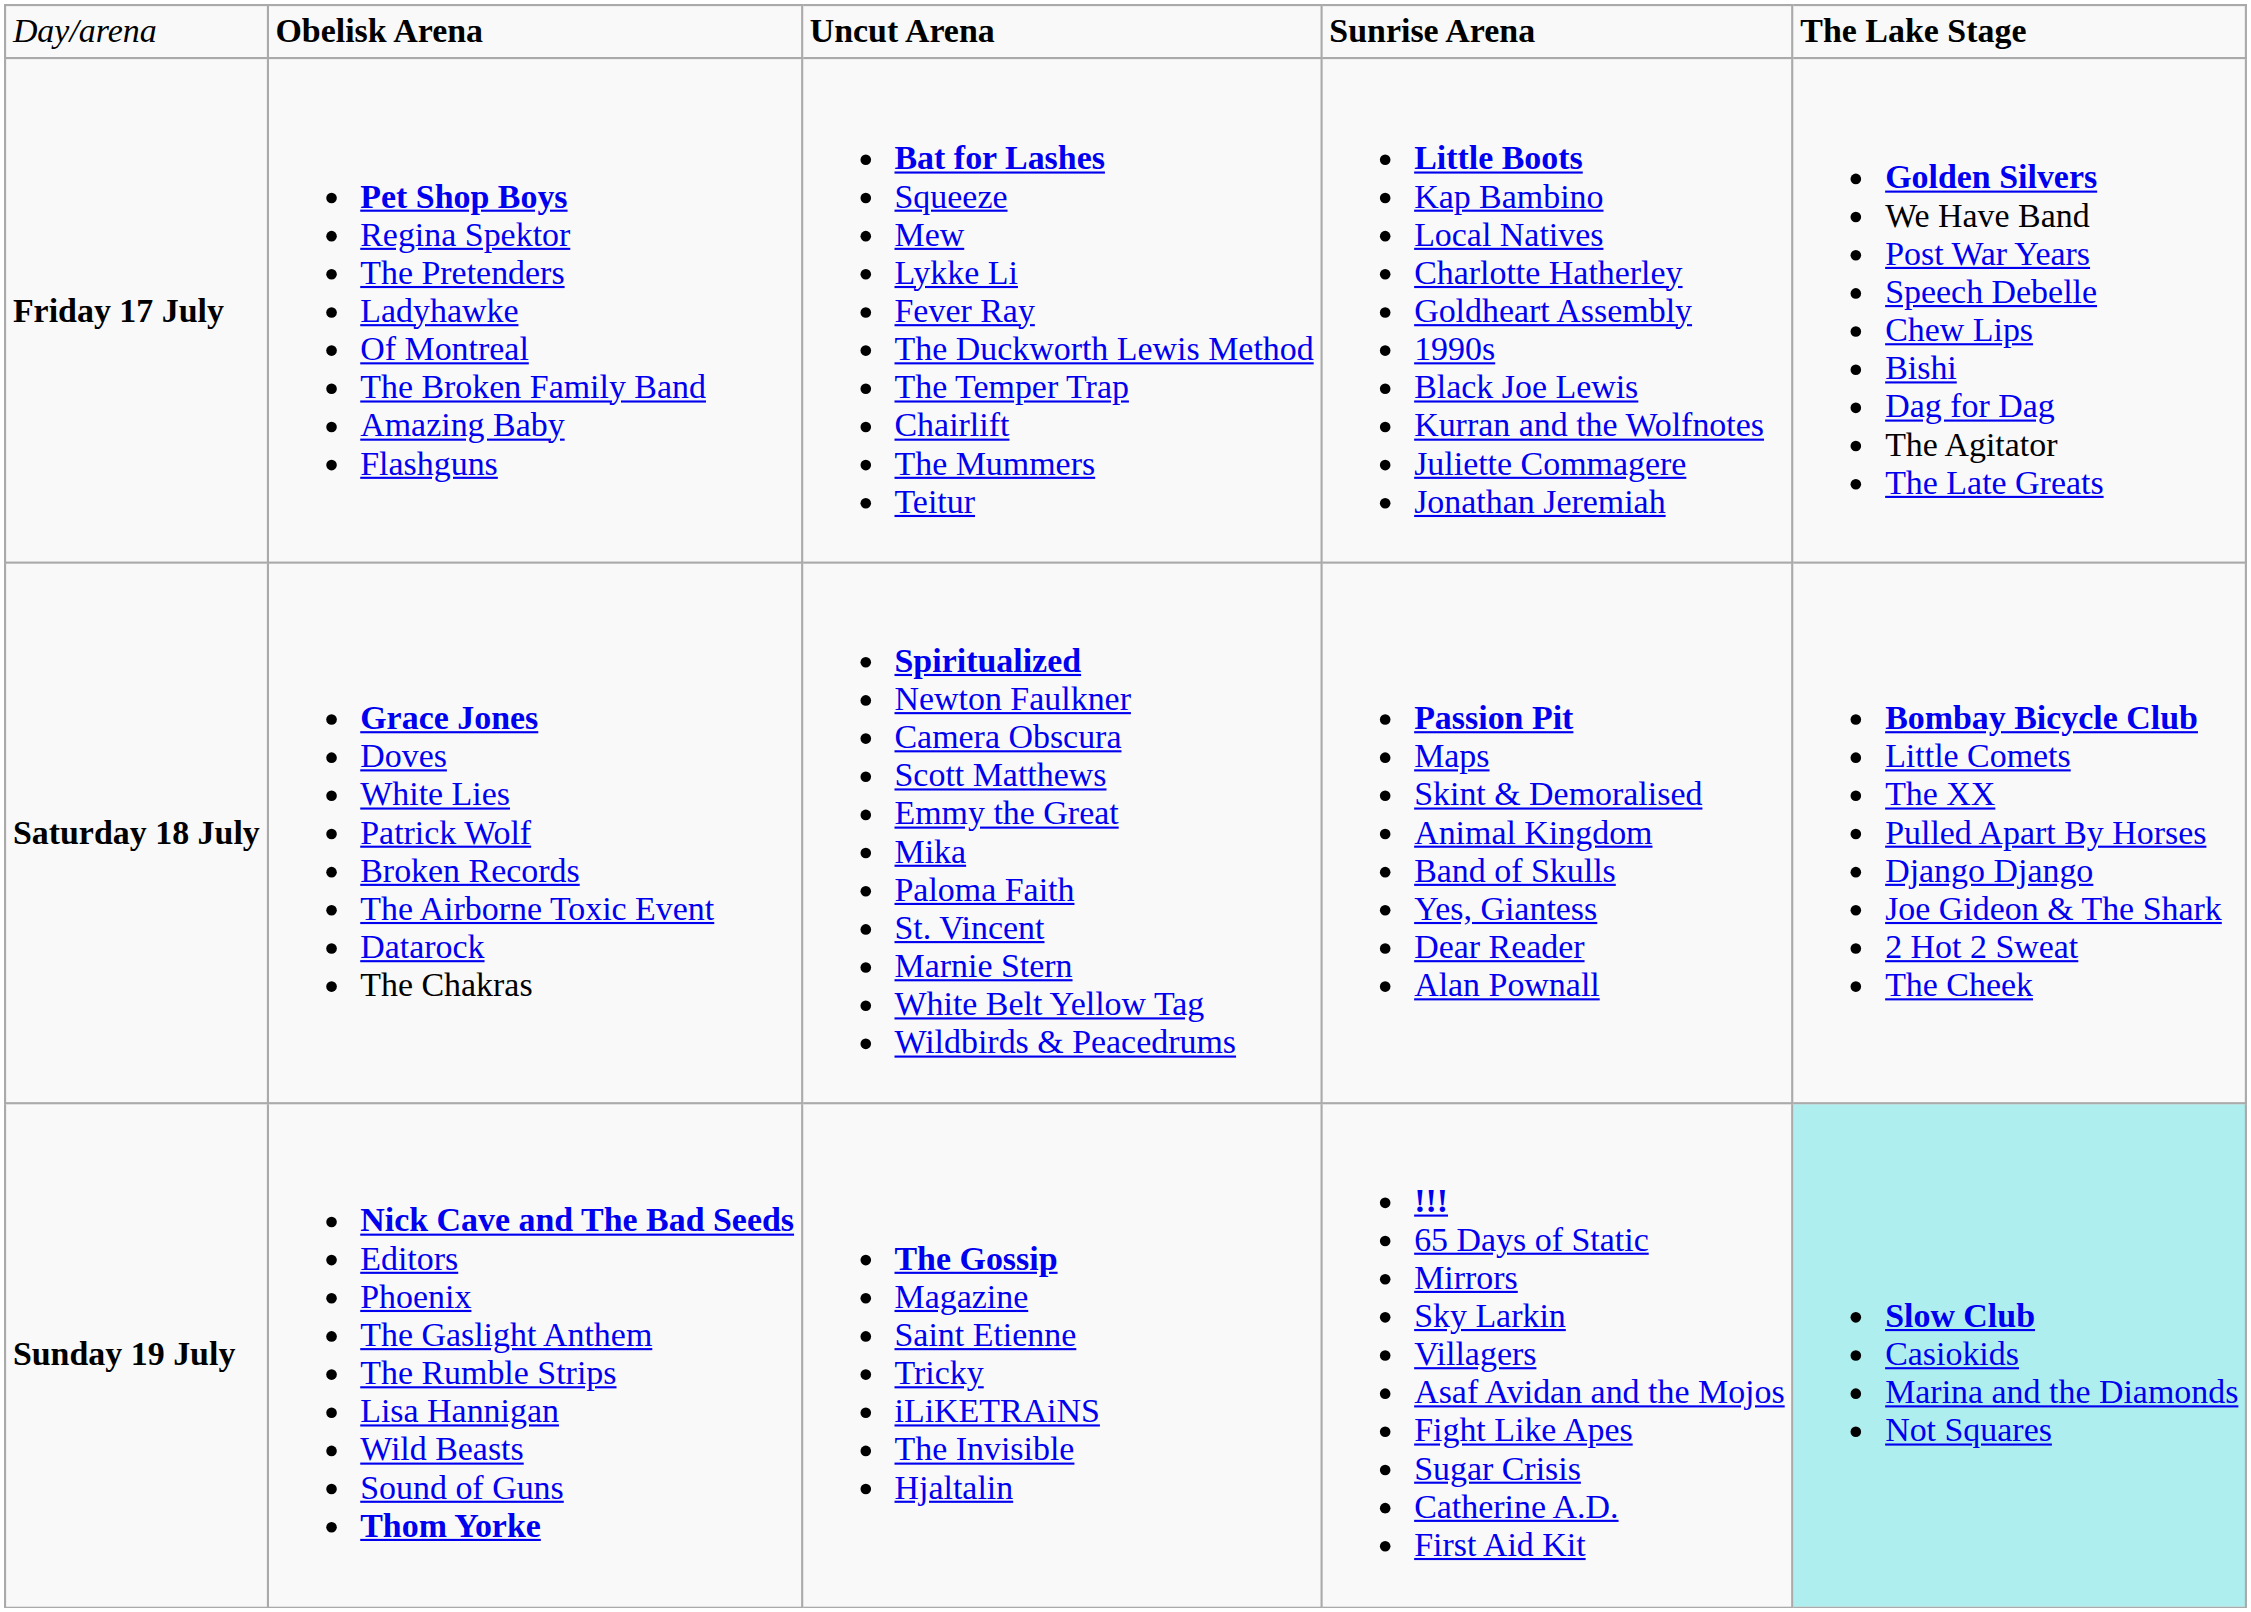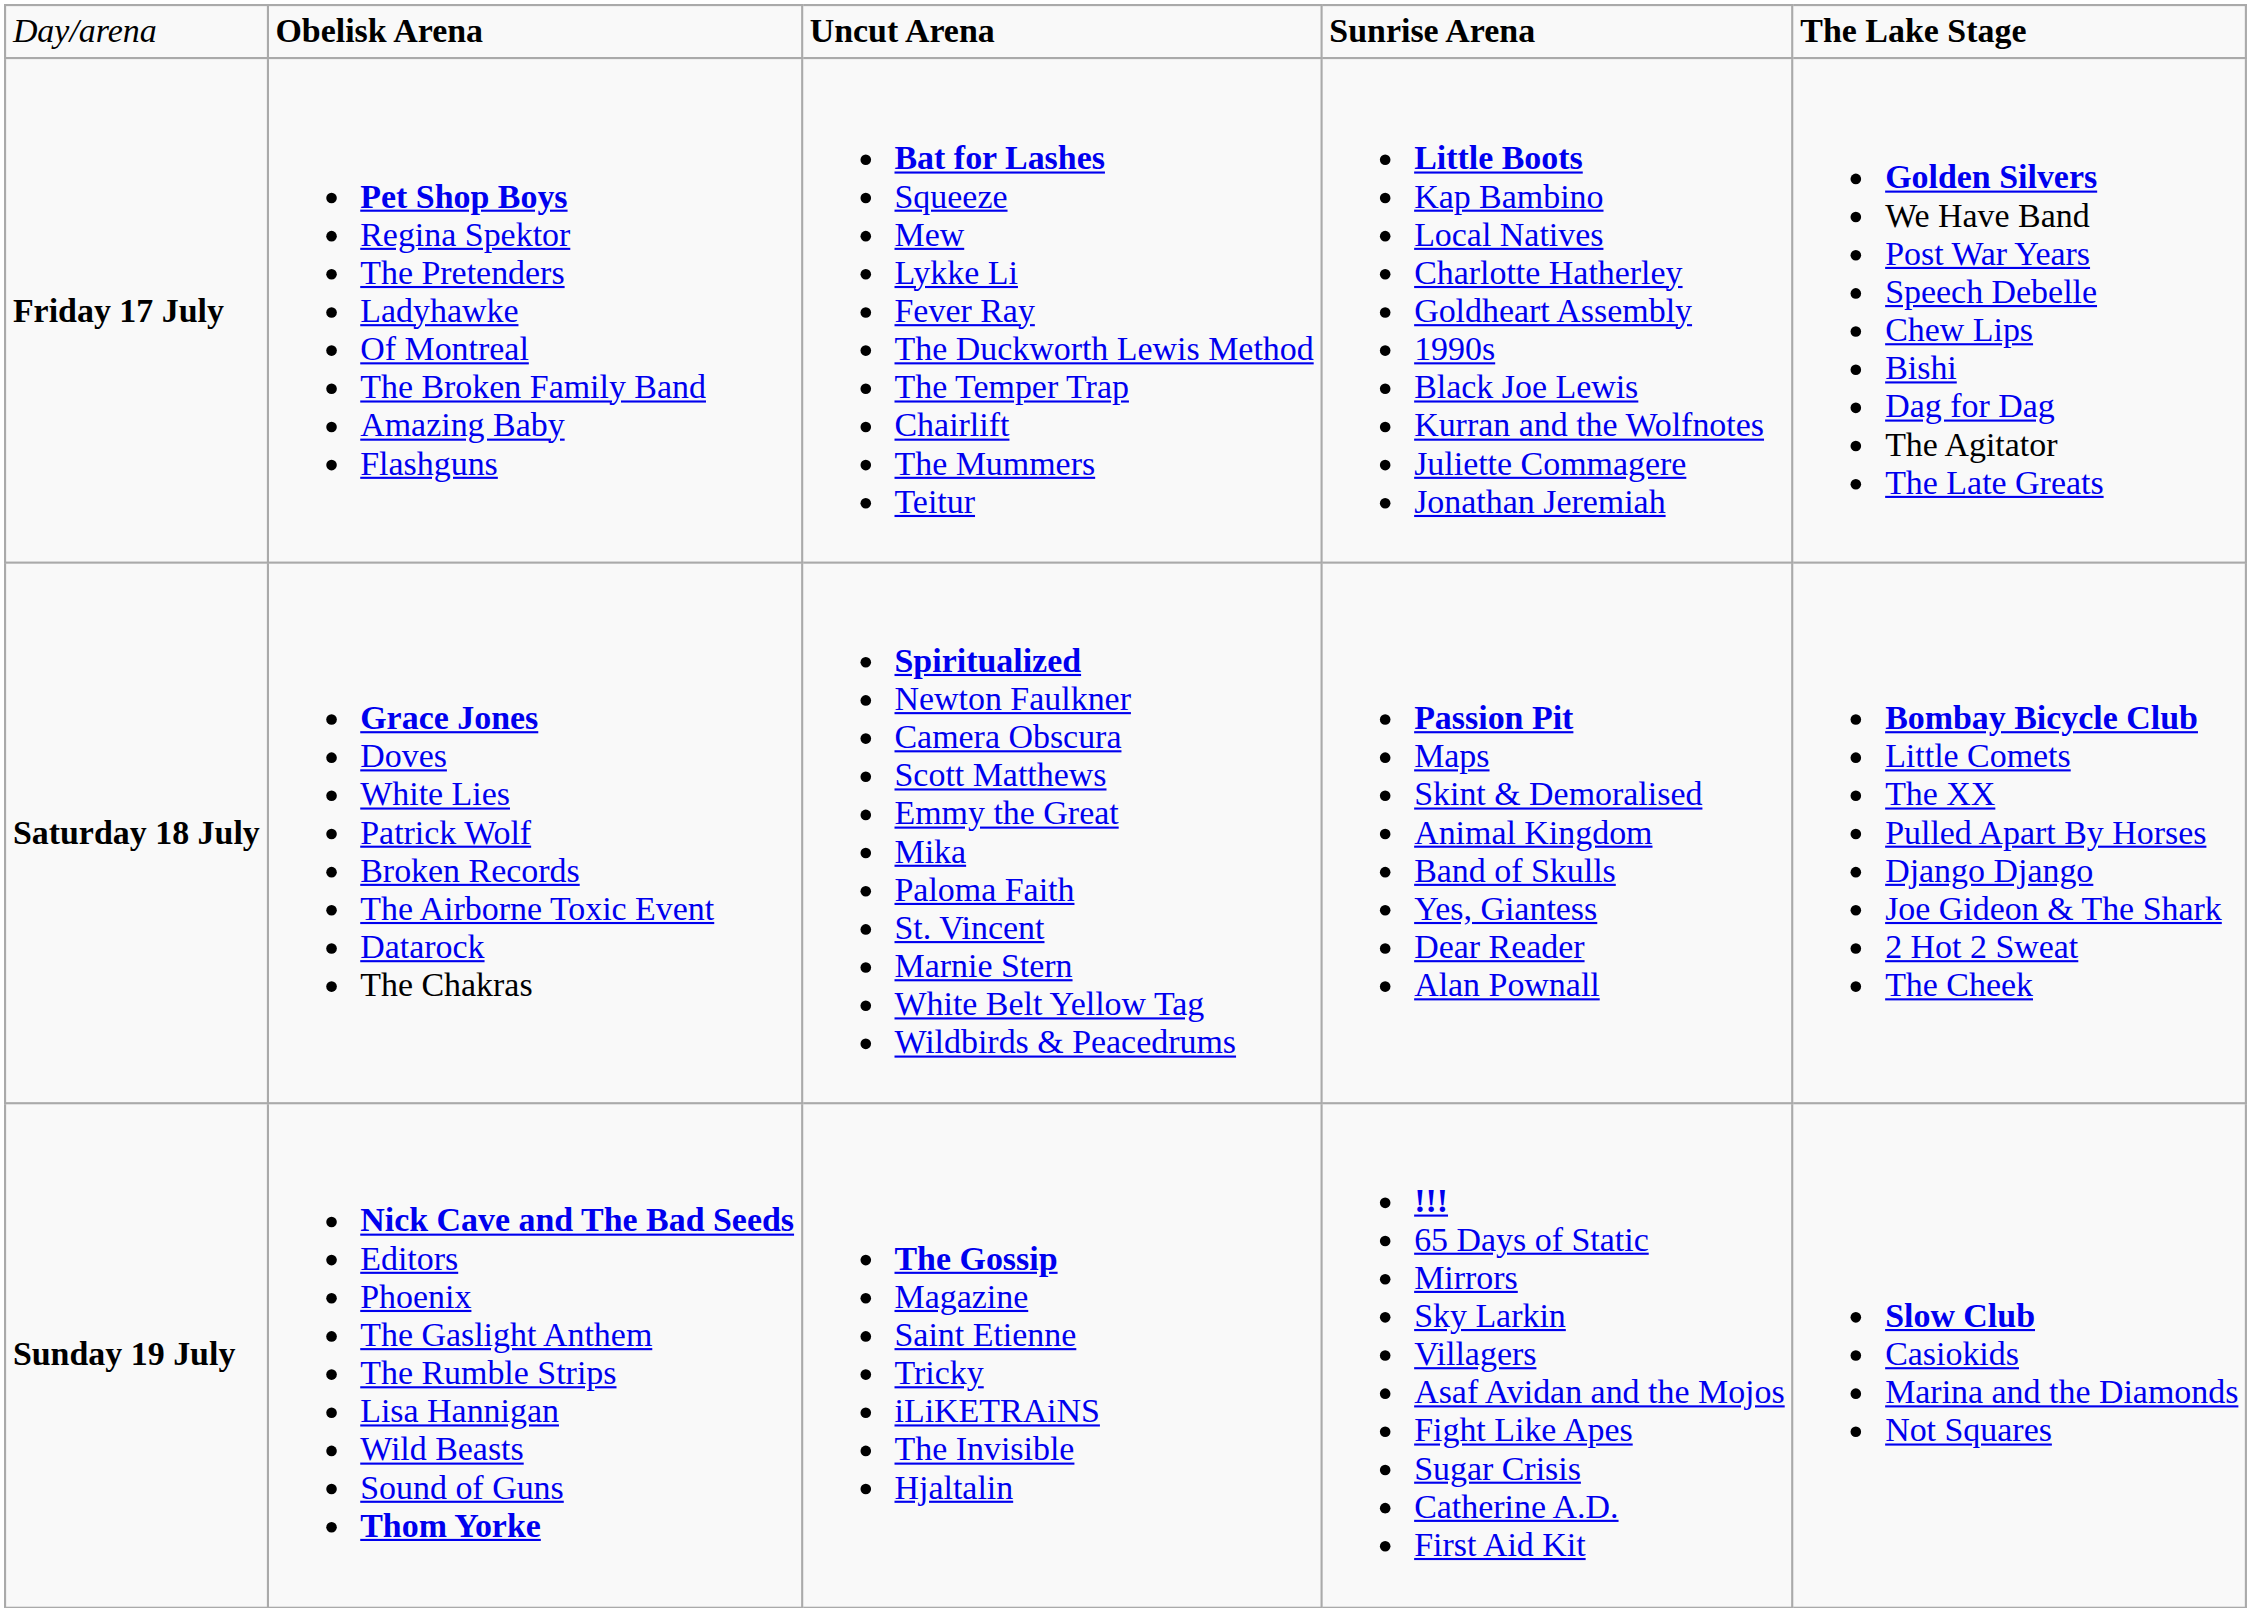(2019, 1374) paleturquoise background -> (2019, 1374) no background
